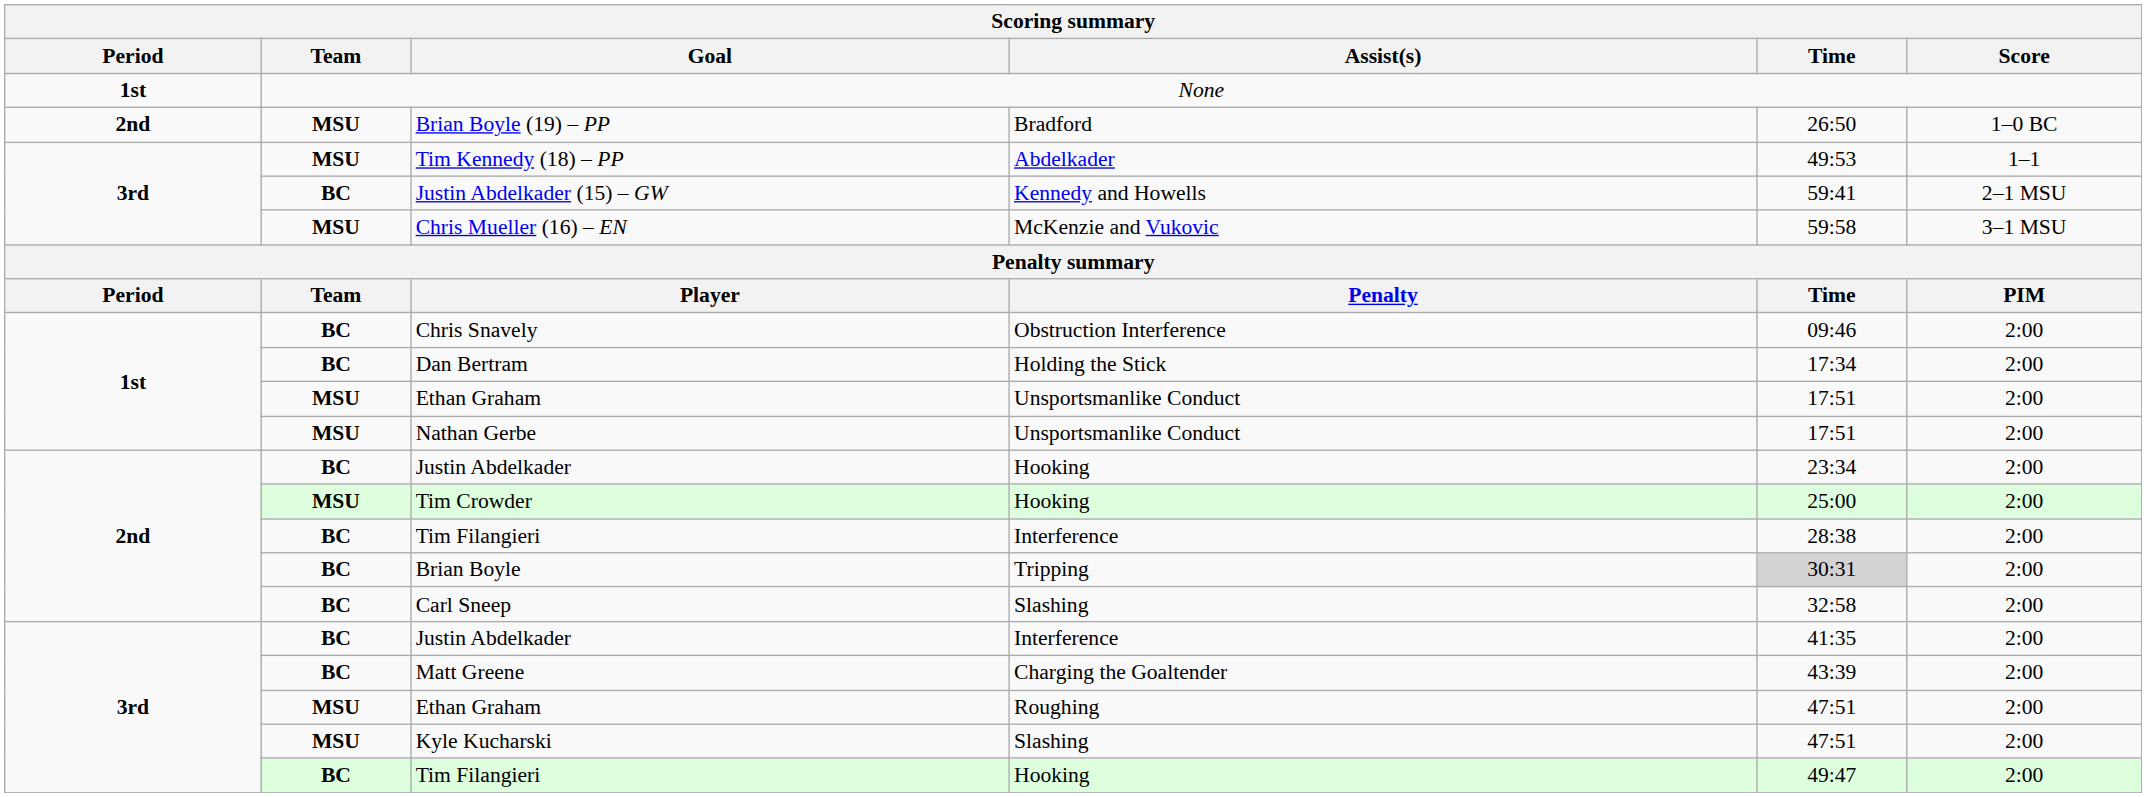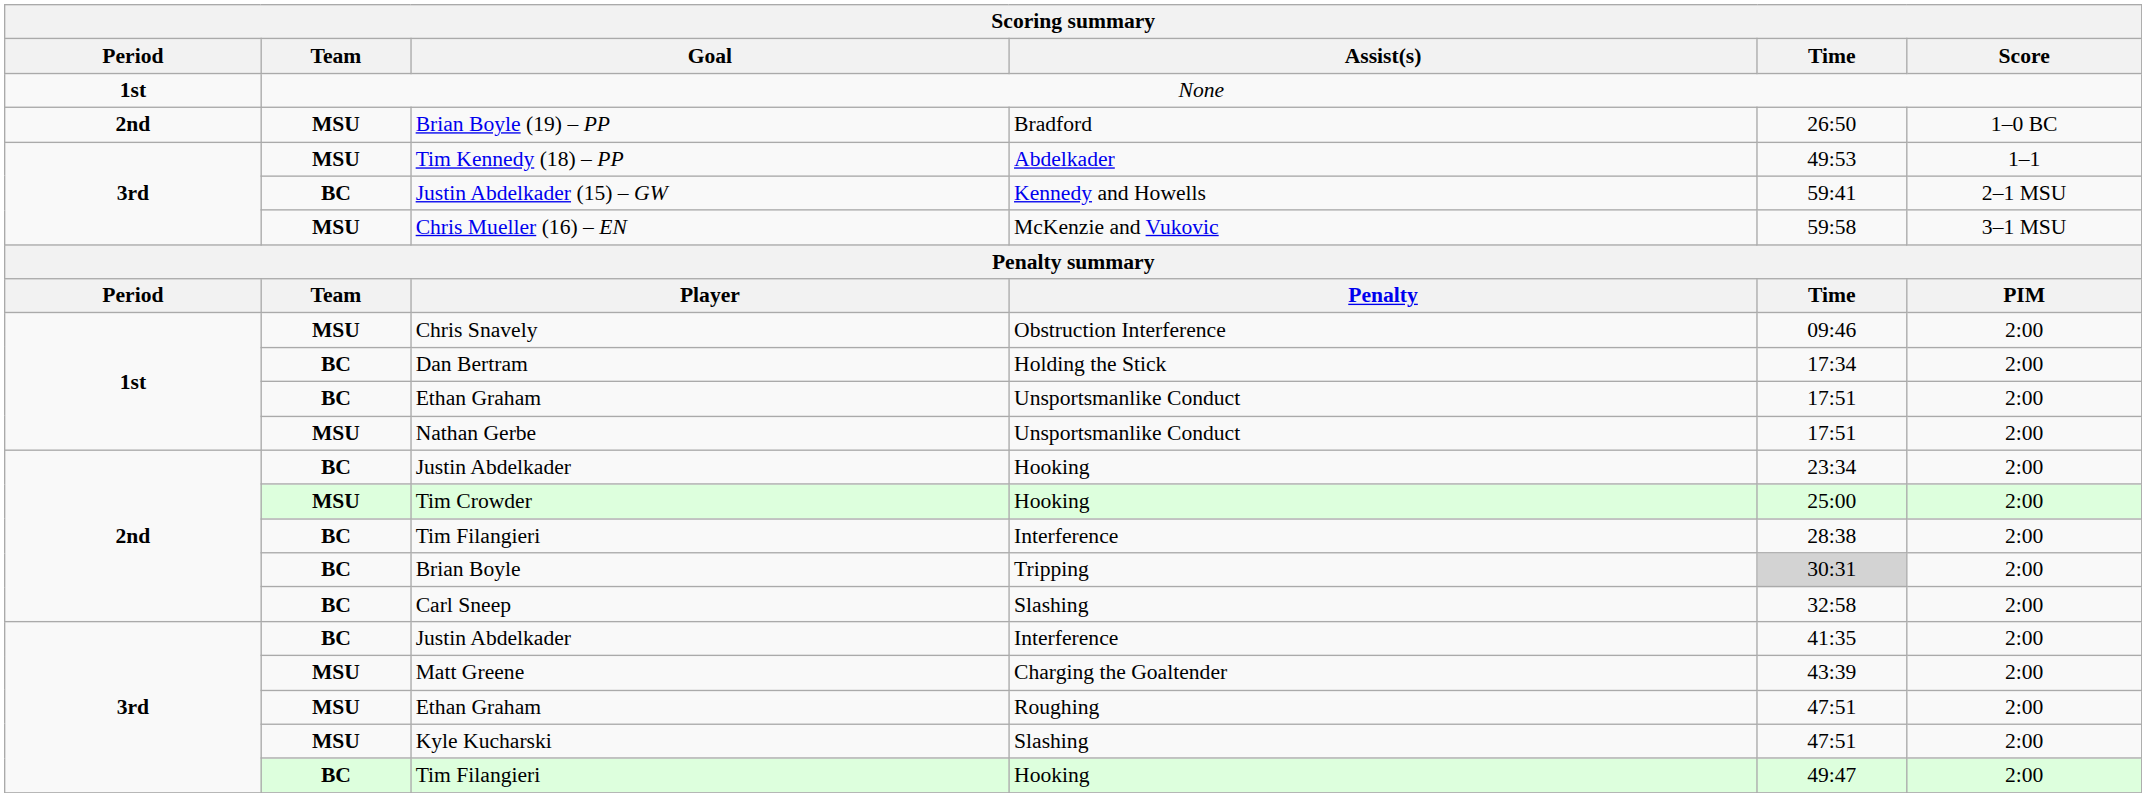(336, 329) BC -> (336, 329) MSU
(336, 398) MSU -> (336, 398) BC
(336, 672) BC -> (336, 672) MSU
